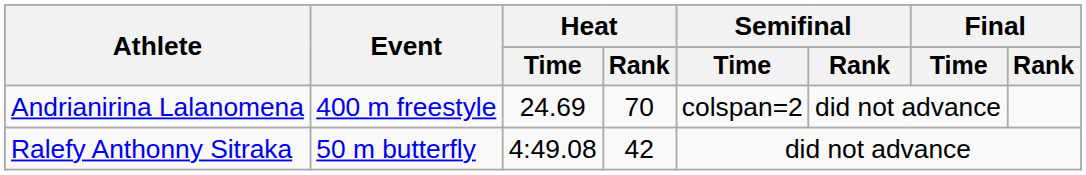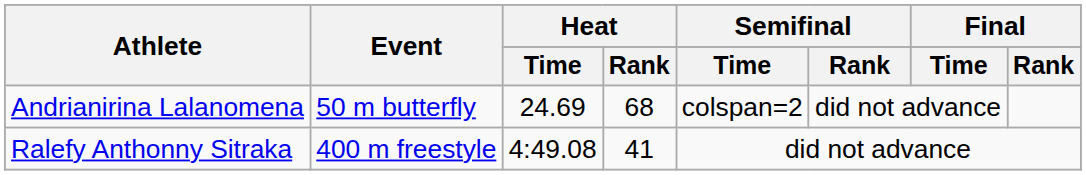(406, 107) 400 m freestyle -> (396, 107) 50 m butterfly
(639, 107) 70 -> (639, 107) 68
(396, 149) 50 m butterfly -> (406, 149) 400 m freestyle
(639, 149) 42 -> (639, 149) 41
